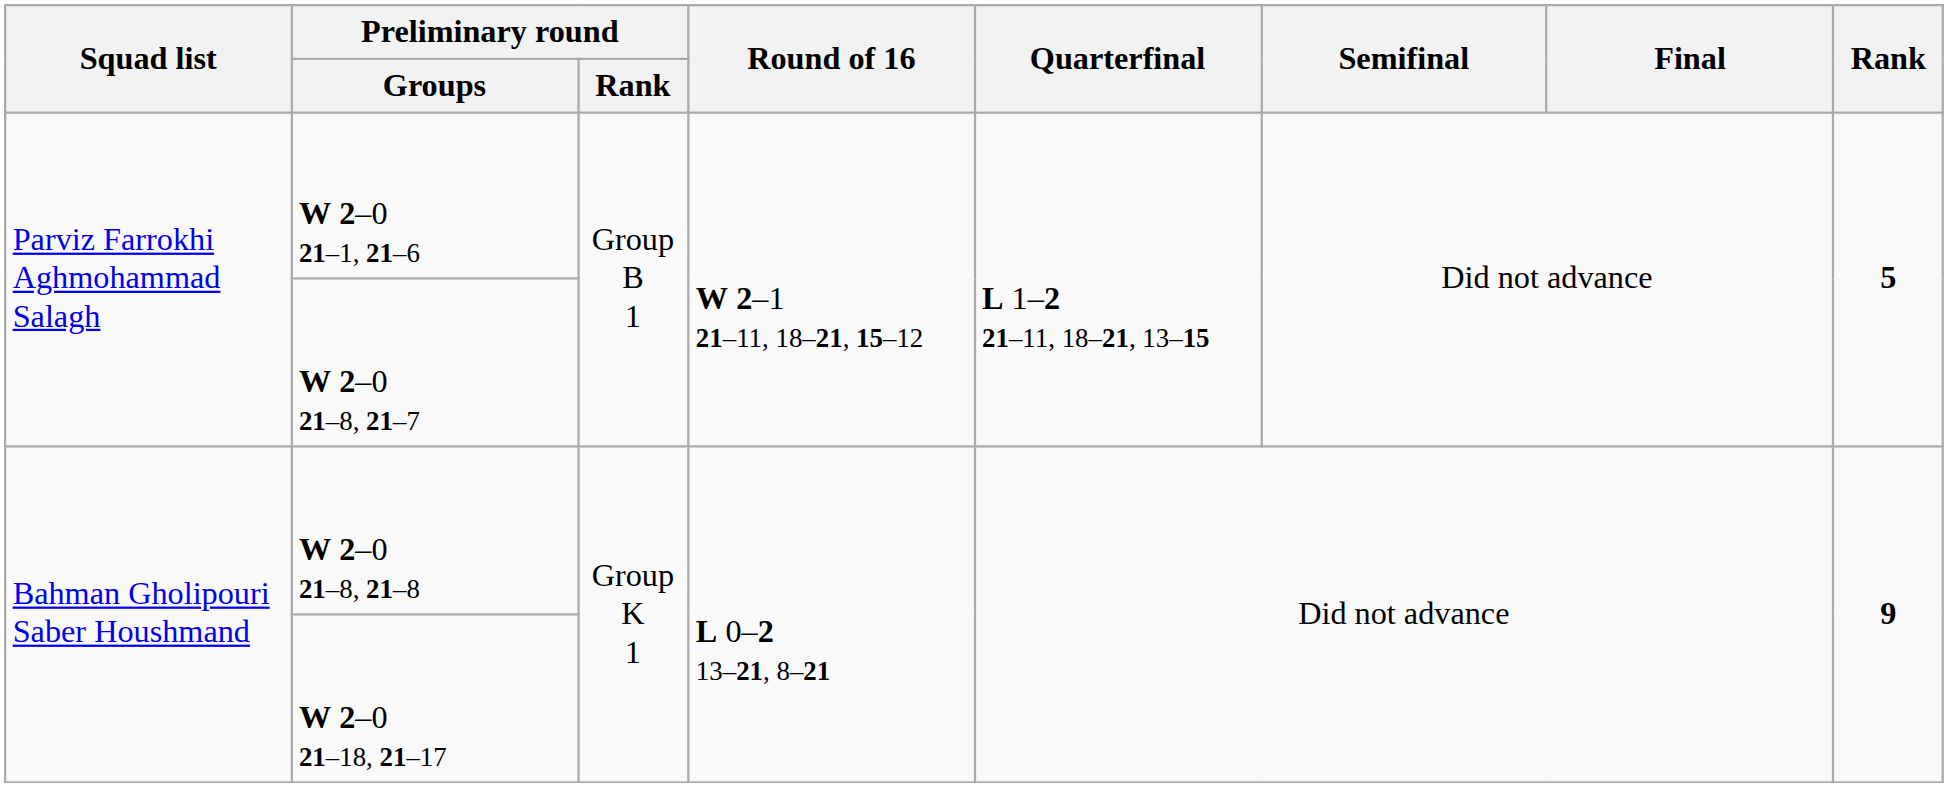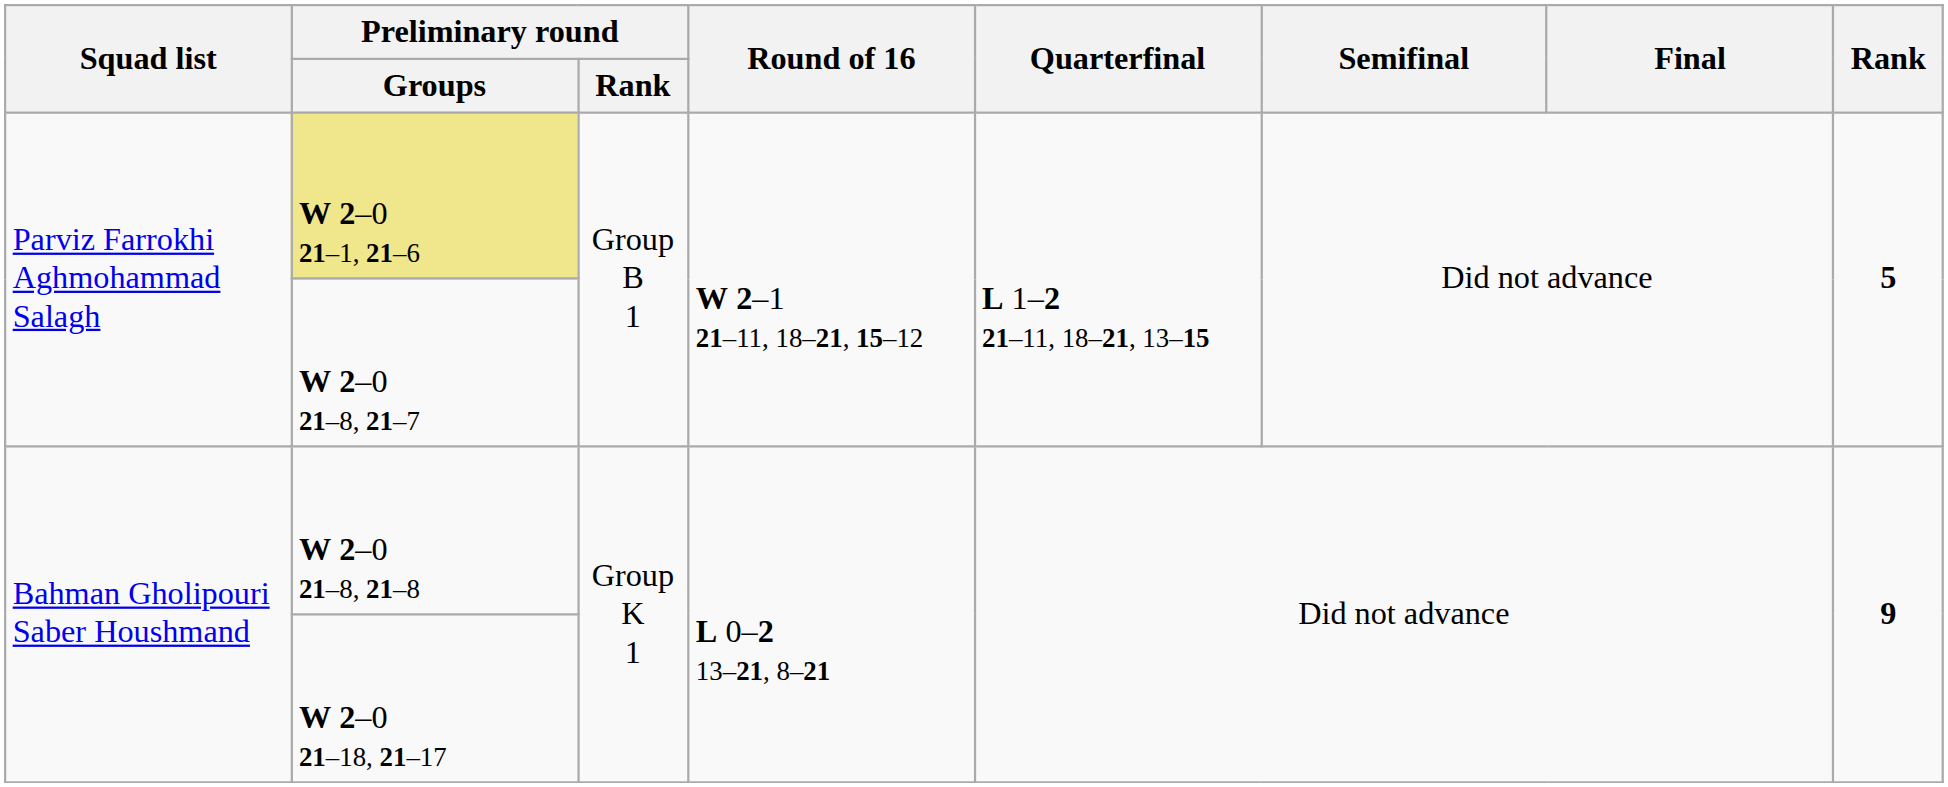(359, 233) no background -> (359, 233) khaki background
